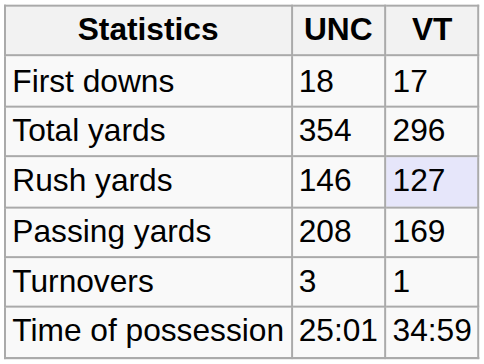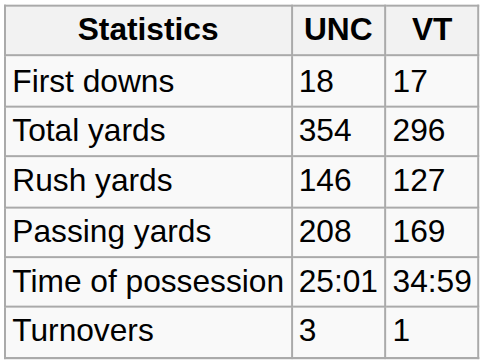(419, 181) lavender background -> (419, 181) no background
rows swapped: (83, 281) <-> (148, 331)
